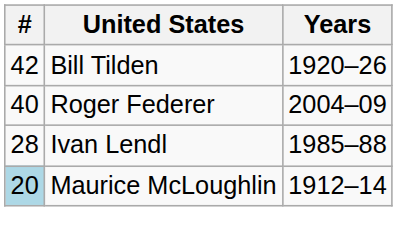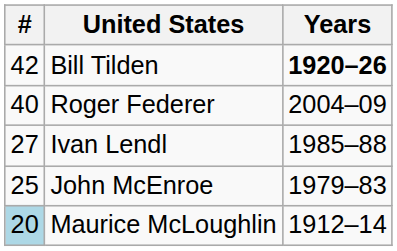(337, 64) normal -> (337, 64) bold
(25, 145) 28 -> (25, 145) 27
+ row: (132, 185)
